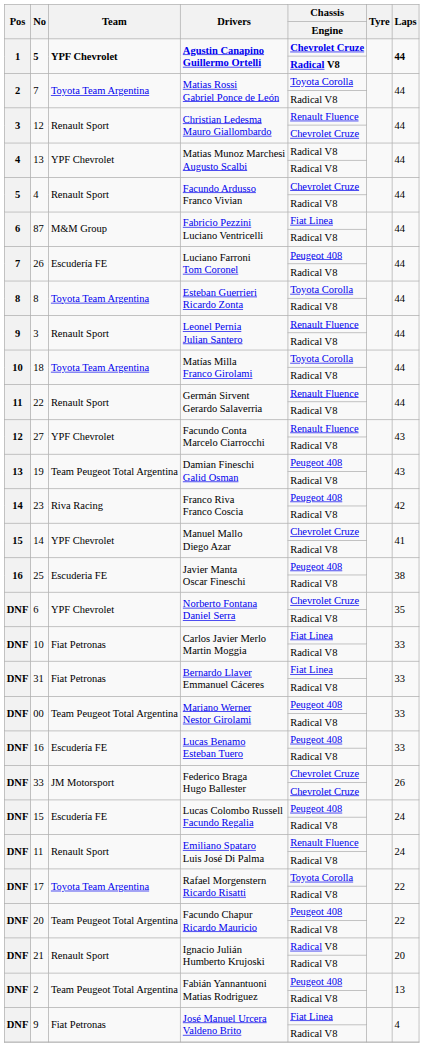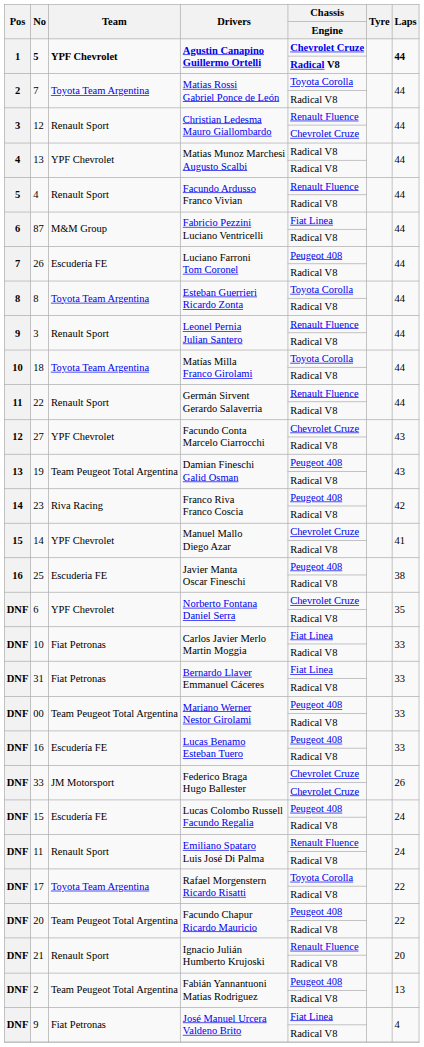(325, 186) Chevrolet Cruze -> (324, 186) Renault Fluence
(324, 428) Renault Fluence -> (325, 428) Chevrolet Cruze
(314, 947) Radical V8 -> (324, 947) Renault Fluence
